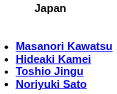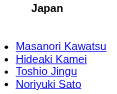(50, 66) bold -> (47, 66) normal
